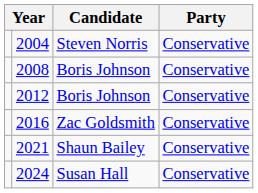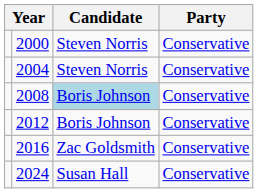+ row: (32, 43)
(103, 69) no background -> (103, 95) lightblue background
- row: (32, 148)
